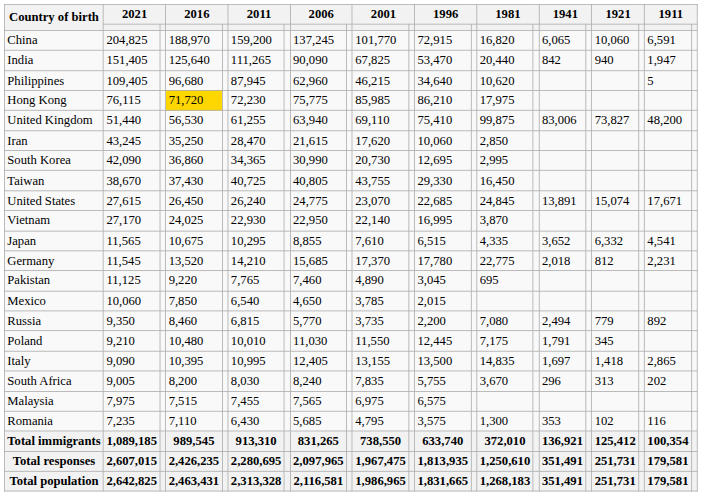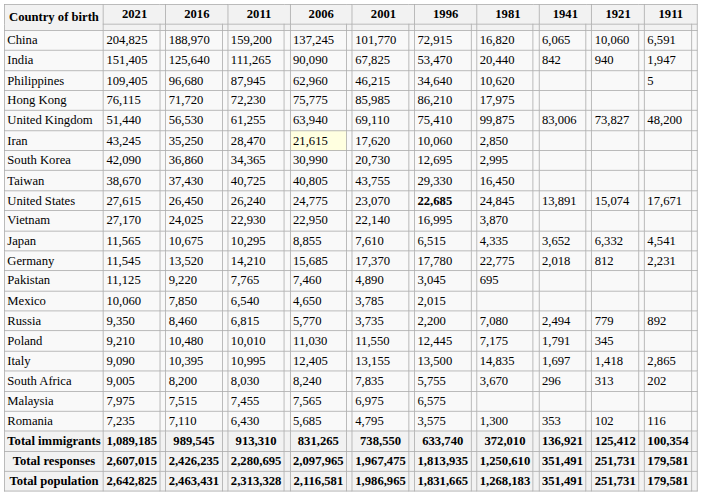(186, 100) gold background -> (186, 100) no background
(310, 140) no background -> (310, 140) lightyellow background
(435, 200) normal -> (435, 200) bold
